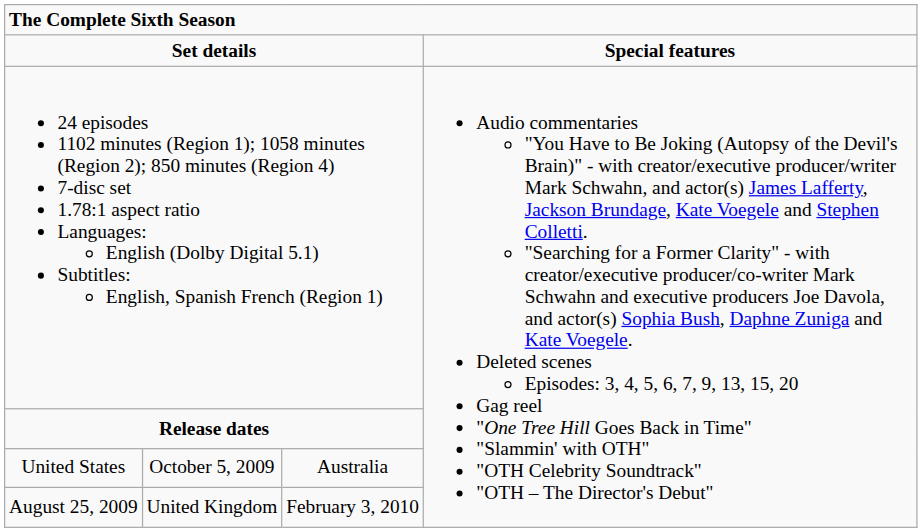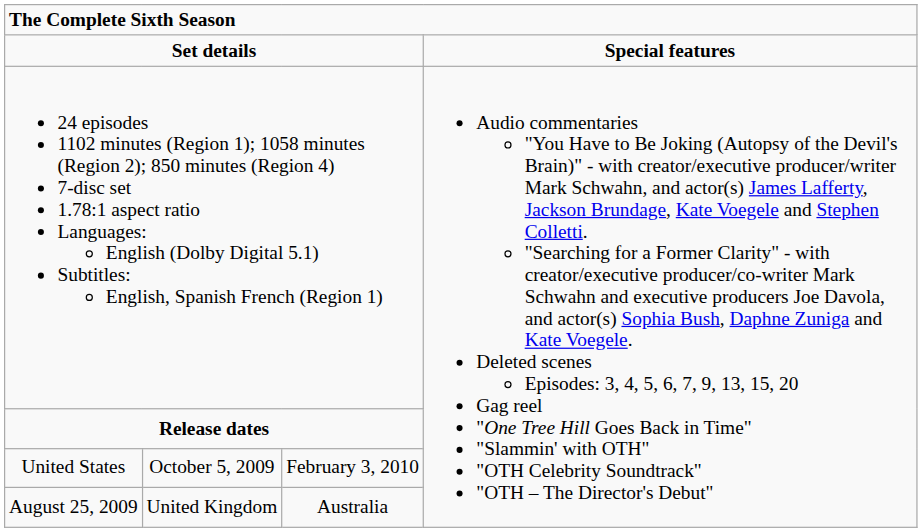(353, 467) Australia -> (353, 467) February 3, 2010
(353, 507) February 3, 2010 -> (353, 507) Australia
